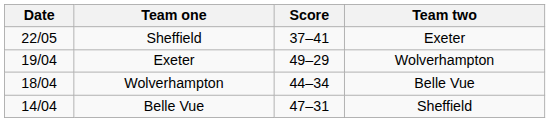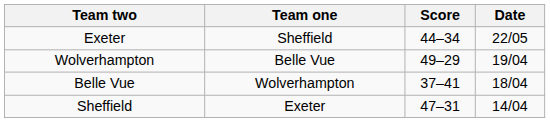columns swapped: (39, 15) <-> (445, 15)
(309, 38) 37–41 -> (440, 38) 44–34
(174, 60) Exeter -> (305, 60) Belle Vue
(309, 83) 44–34 -> (440, 83) 37–41
(174, 106) Belle Vue -> (305, 106) Exeter
